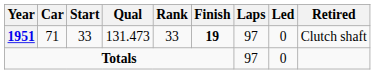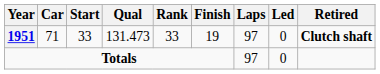(212, 36) bold -> (212, 36) normal
(334, 36) normal -> (336, 36) bold
